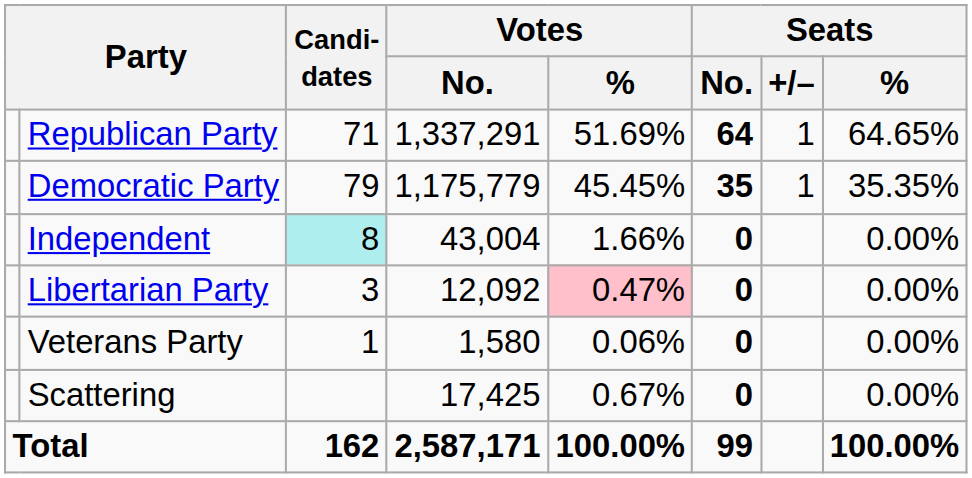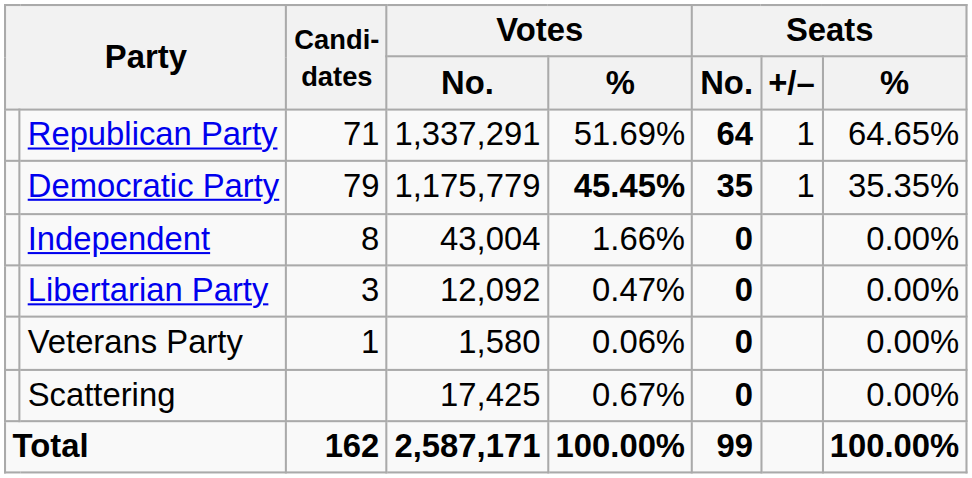(629, 186) normal -> (629, 186) bold
(370, 238) paleturquoise background -> (370, 238) no background
(639, 290) pink background -> (639, 290) no background
